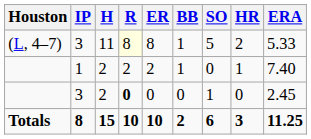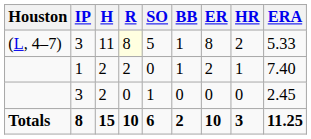columns swapped: (158, 17) <-> (217, 17)
(127, 95) bold -> (127, 95) normal
